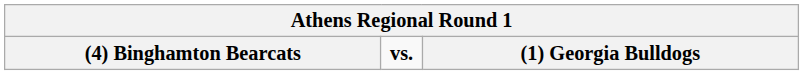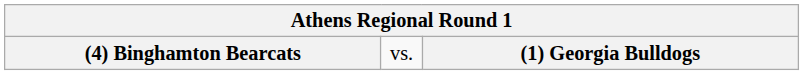(402, 52) bold -> (402, 52) normal
